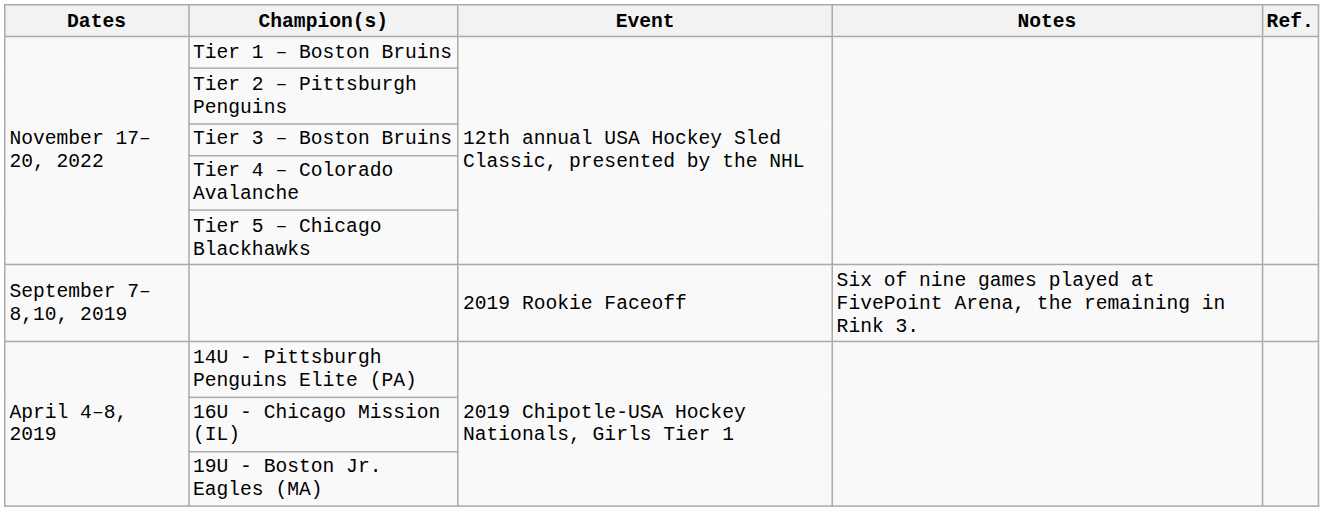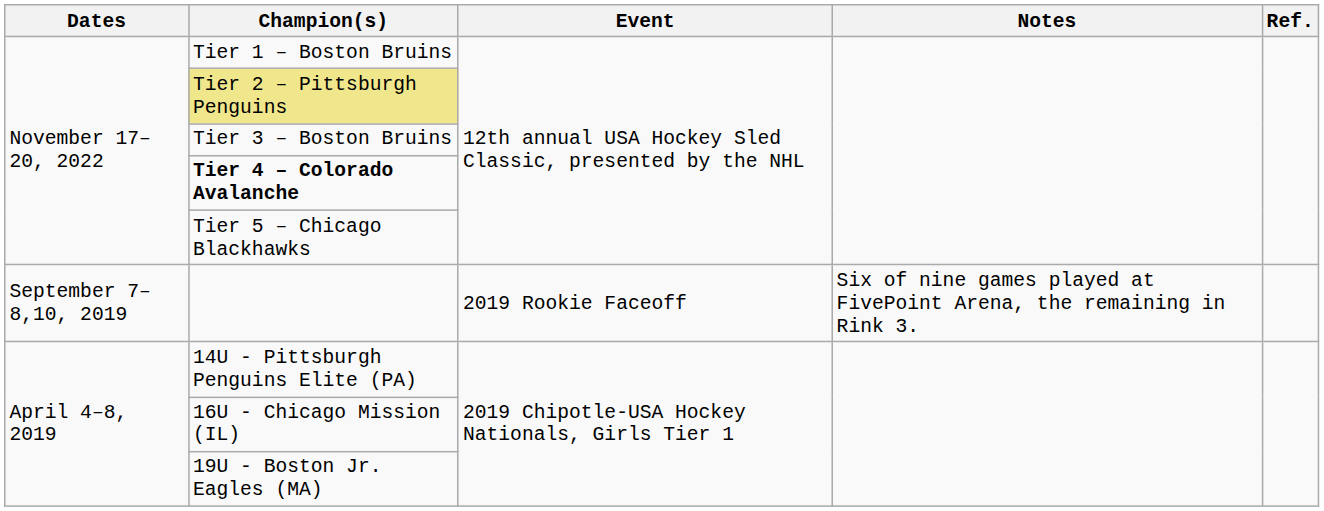(305, 96) no background -> (305, 96) khaki background
(293, 183) normal -> (293, 183) bold
